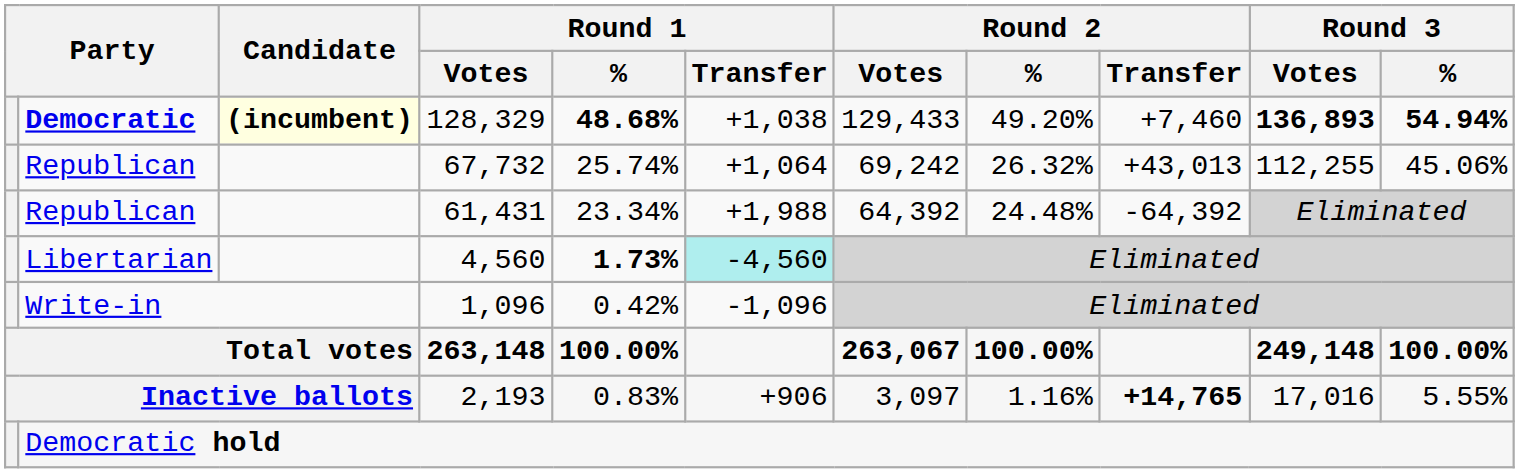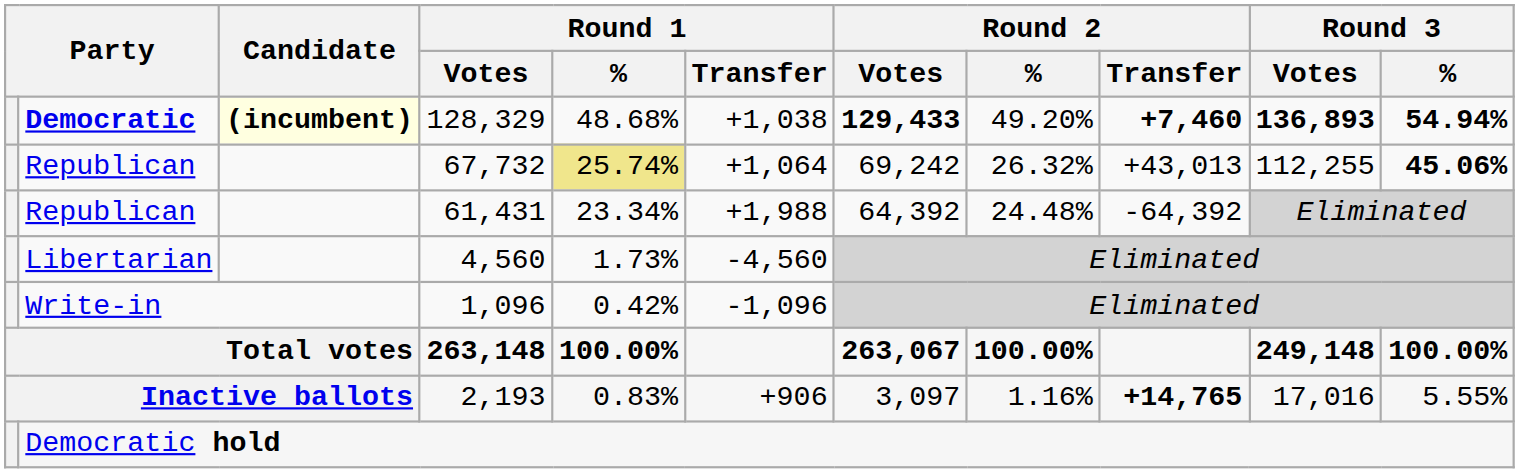(627, 121) bold -> (627, 121) normal
(901, 121) normal -> (901, 121) bold
(1191, 121) normal -> (1191, 121) bold
(627, 167) no background -> (627, 167) khaki background
(1456, 167) normal -> (1456, 167) bold
(636, 259) bold -> (636, 259) normal
(777, 259) paleturquoise background -> (777, 259) no background
